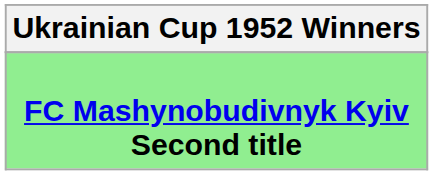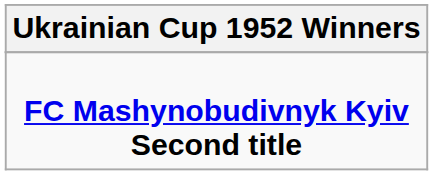(216, 127) lightgreen background -> (216, 127) no background
